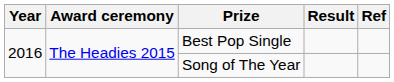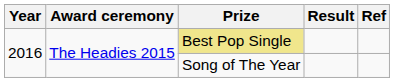(237, 41) no background -> (237, 41) khaki background
